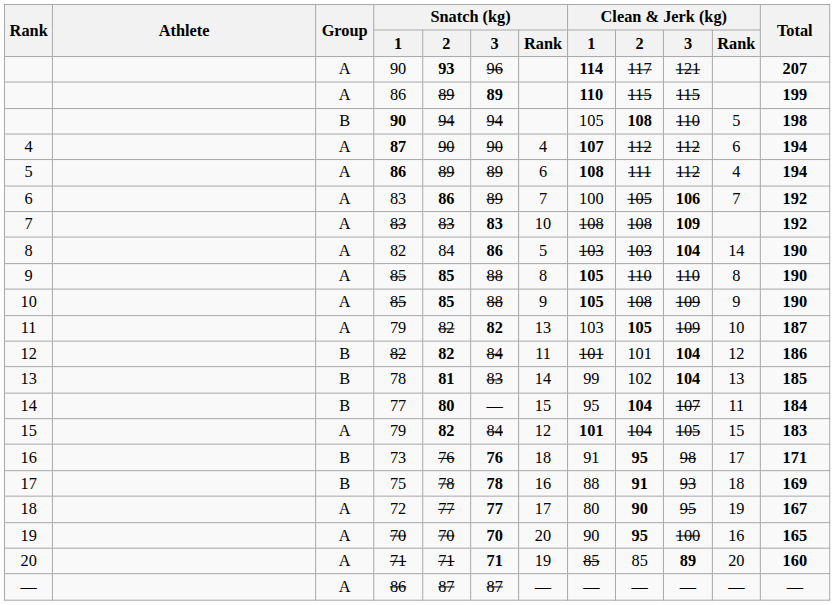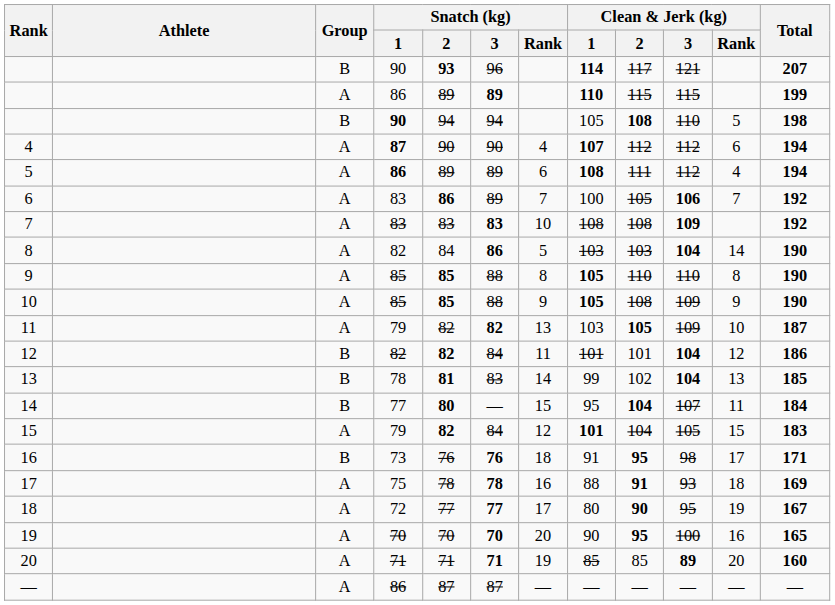(345, 69) A -> (345, 69) B
(345, 483) B -> (345, 483) A
